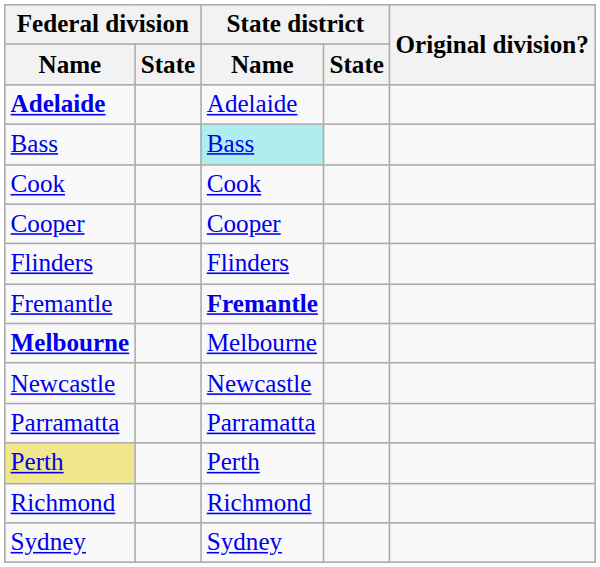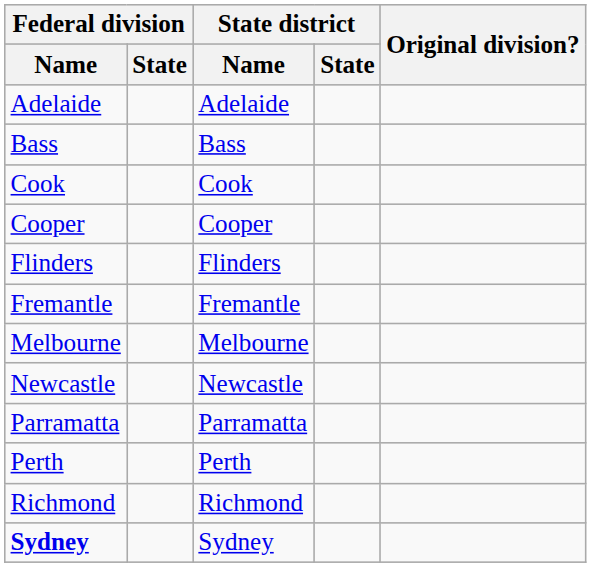(58, 104) bold -> (56, 104) normal
(230, 143) paleturquoise background -> (222, 143) no background
(262, 303) bold -> (249, 303) normal
(70, 343) bold -> (66, 343) normal
(37, 462) khaki background -> (37, 462) no background
(48, 542) normal -> (50, 542) bold
